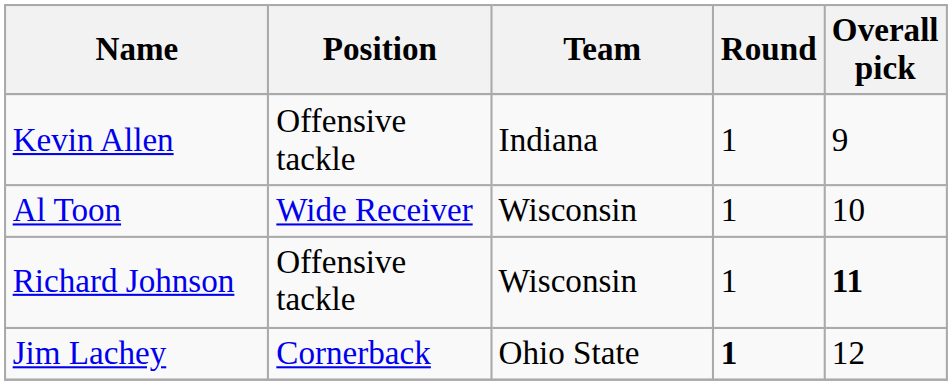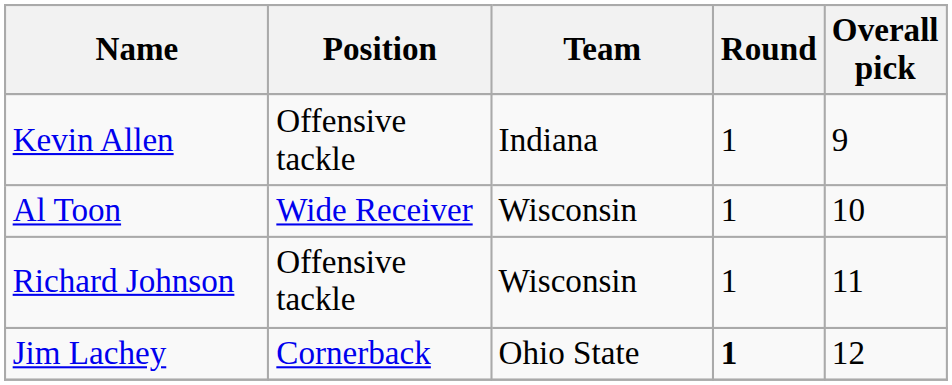(848, 281) bold -> (848, 281) normal
